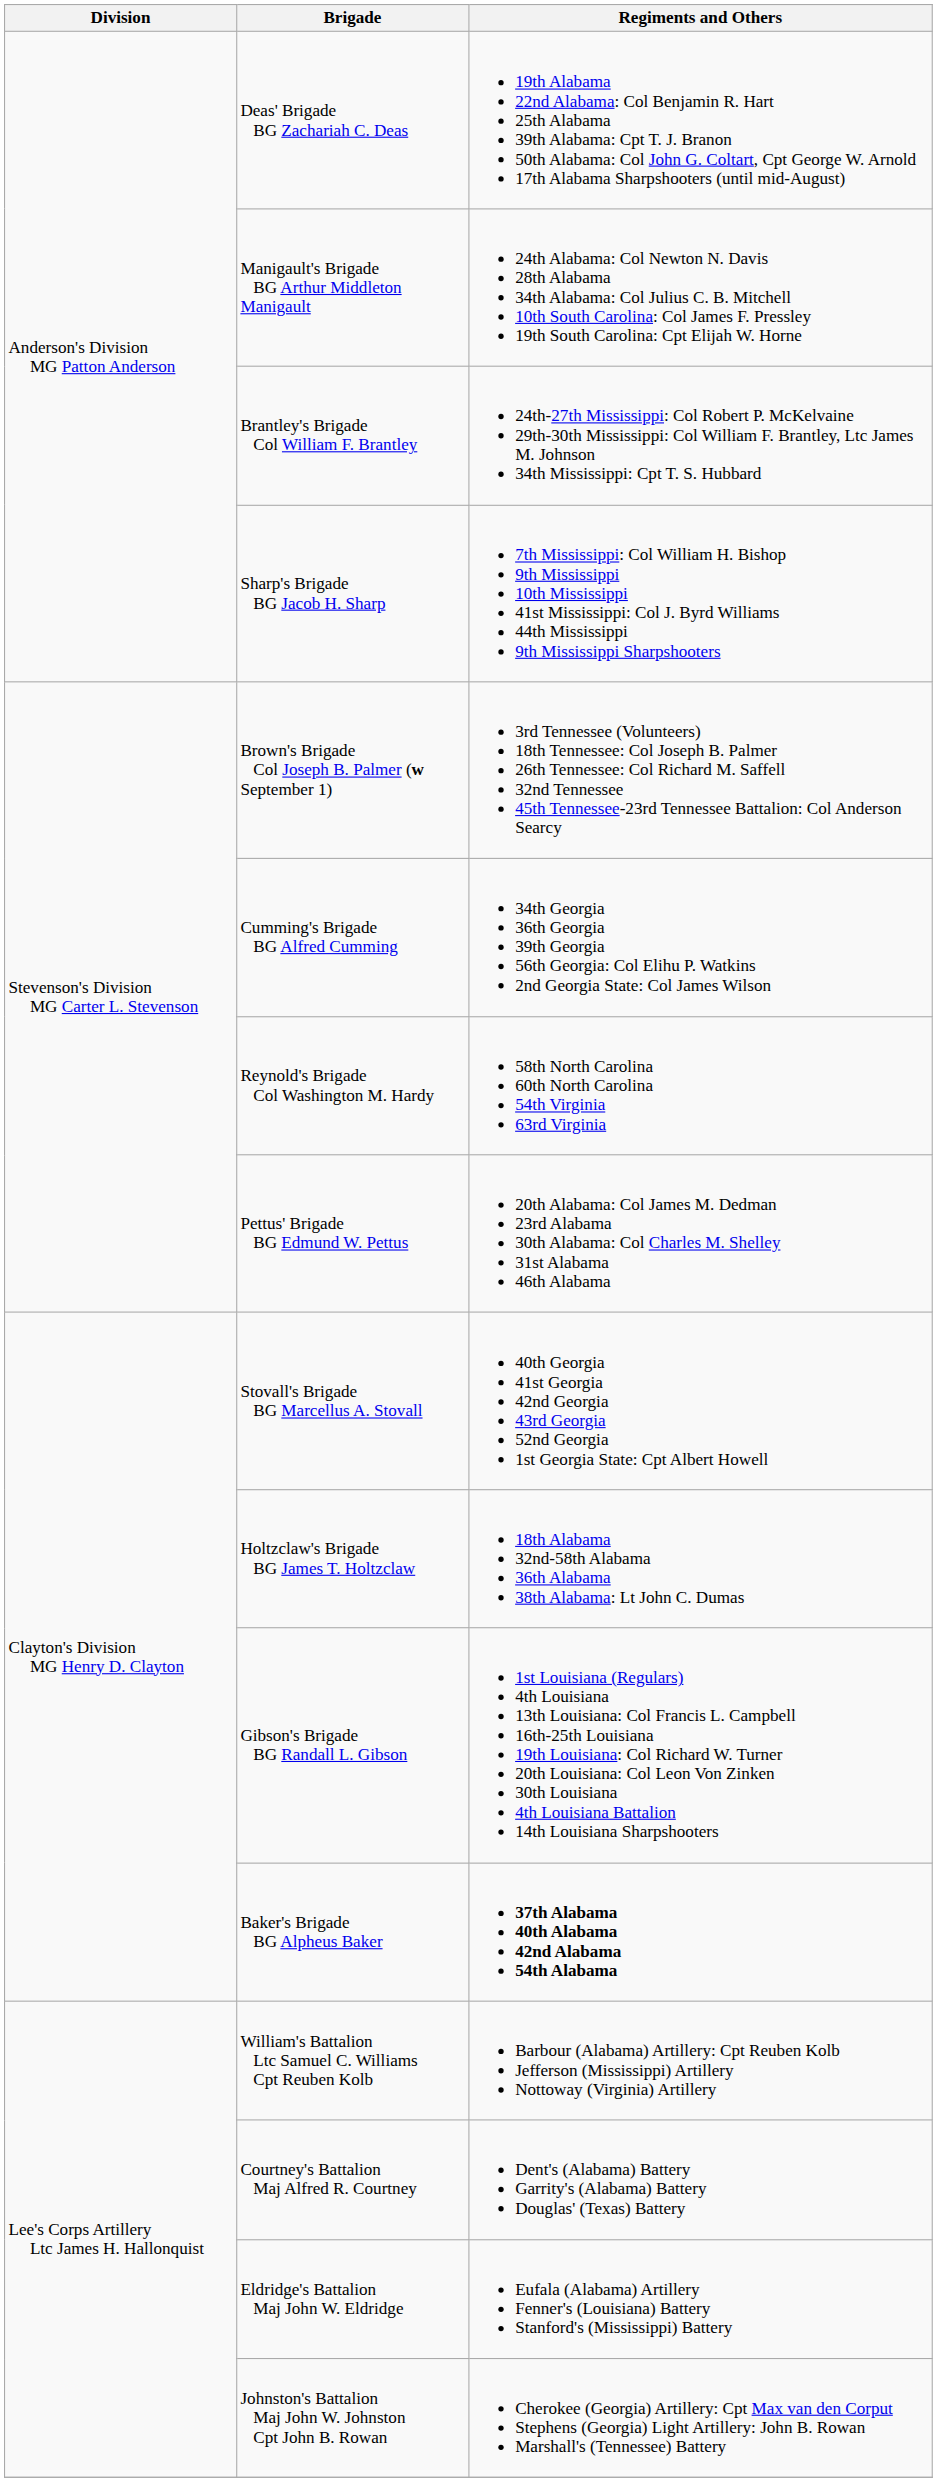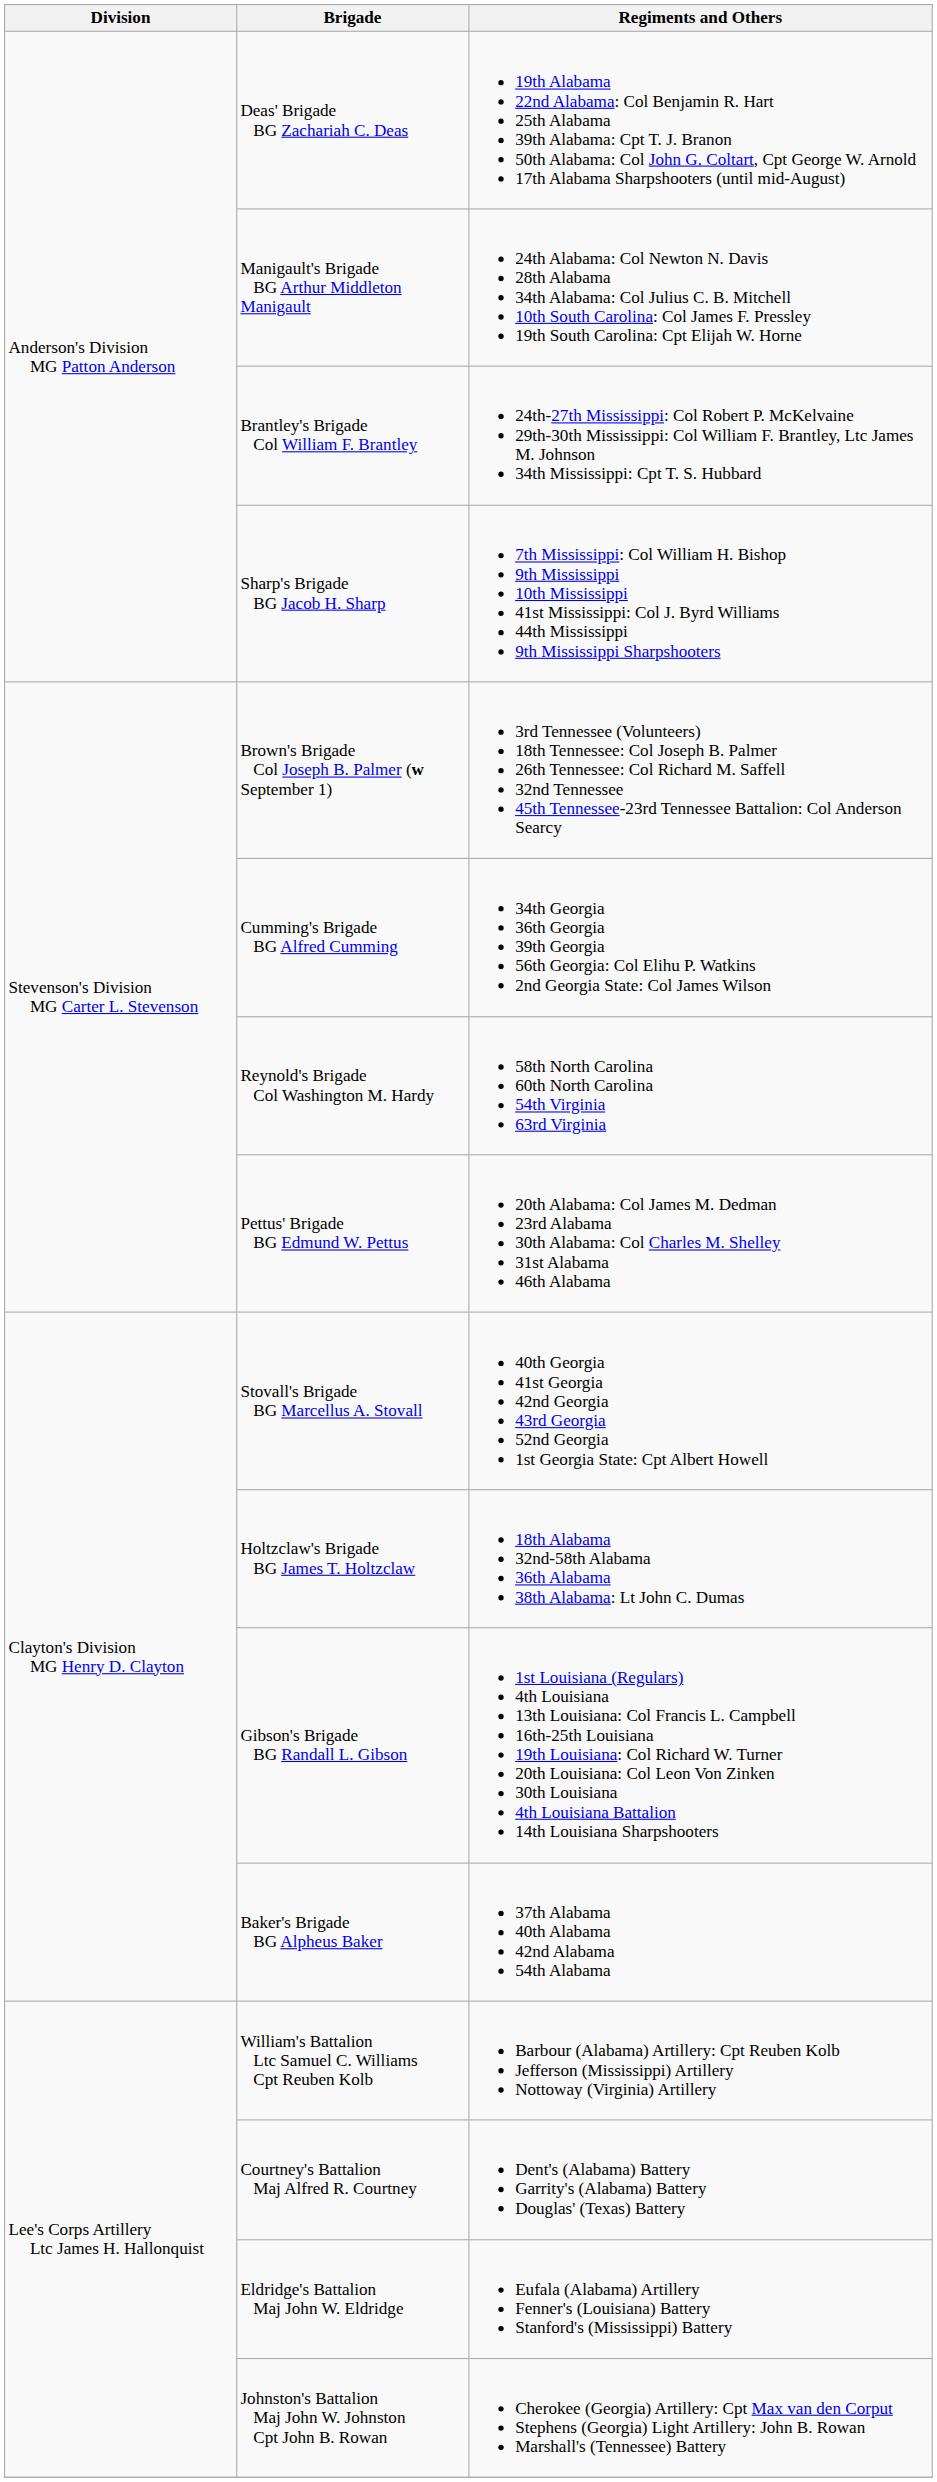(700, 1941) bold -> (700, 1941) normal
